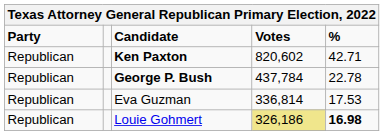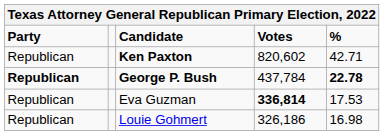(41, 78) normal -> (43, 78) bold
(345, 78) normal -> (346, 78) bold
(279, 99) normal -> (281, 99) bold
(279, 120) khaki background -> (281, 120) no background
(345, 120) bold -> (346, 120) normal
